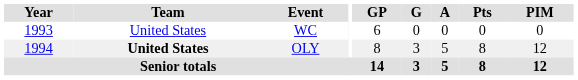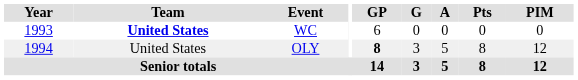(168, 30) normal -> (168, 30) bold
(168, 48) bold -> (168, 48) normal
(377, 48) normal -> (377, 48) bold
